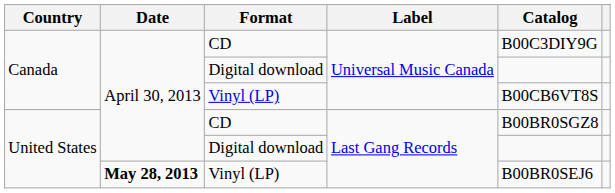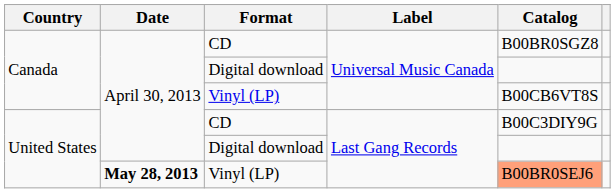(550, 43) B00C3DIY9G -> (550, 43) B00BR0SGZ8
(550, 122) B00BR0SGZ8 -> (550, 122) B00C3DIY9G
(547, 174) no background -> (547, 174) lightsalmon background
